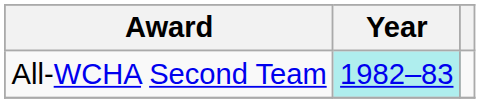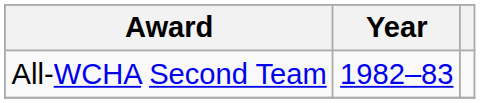(397, 73) paleturquoise background -> (397, 73) no background
